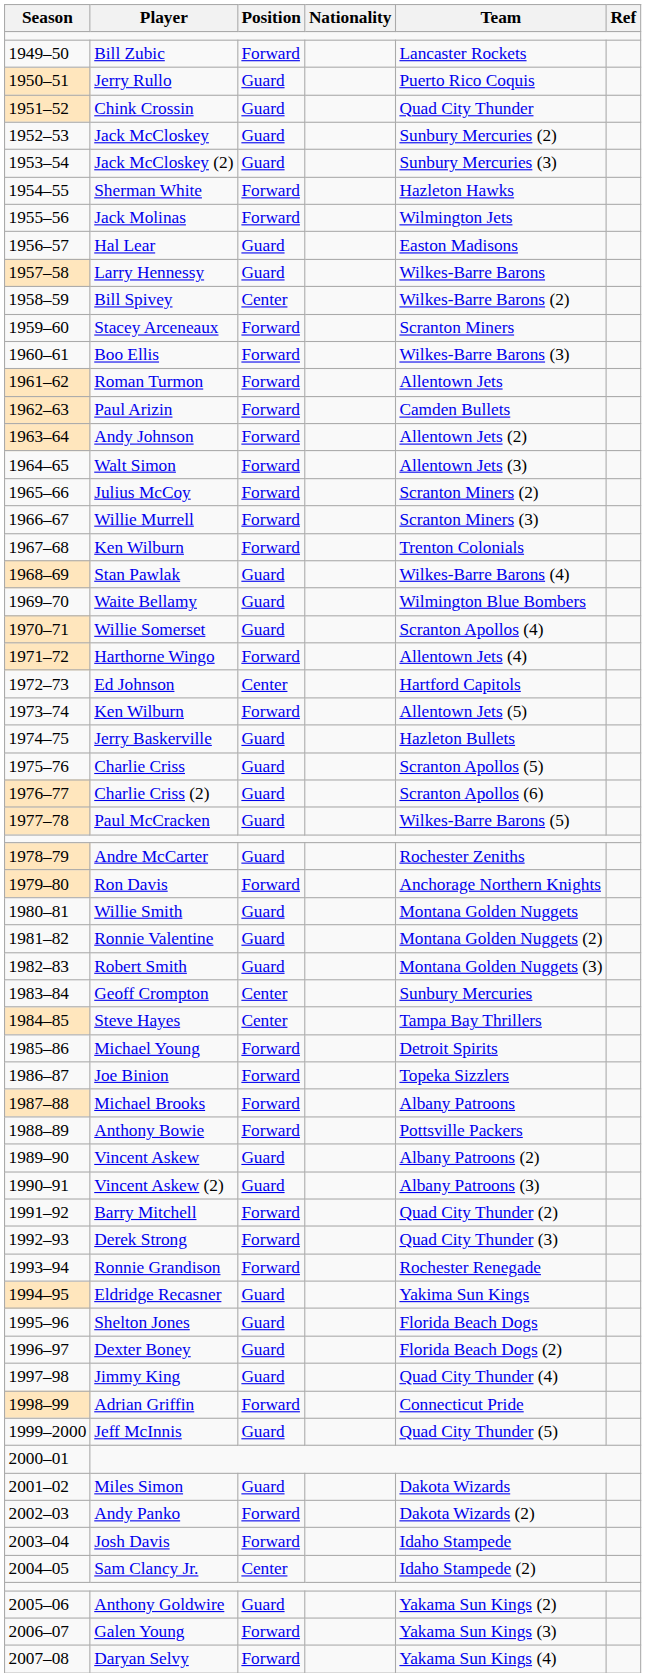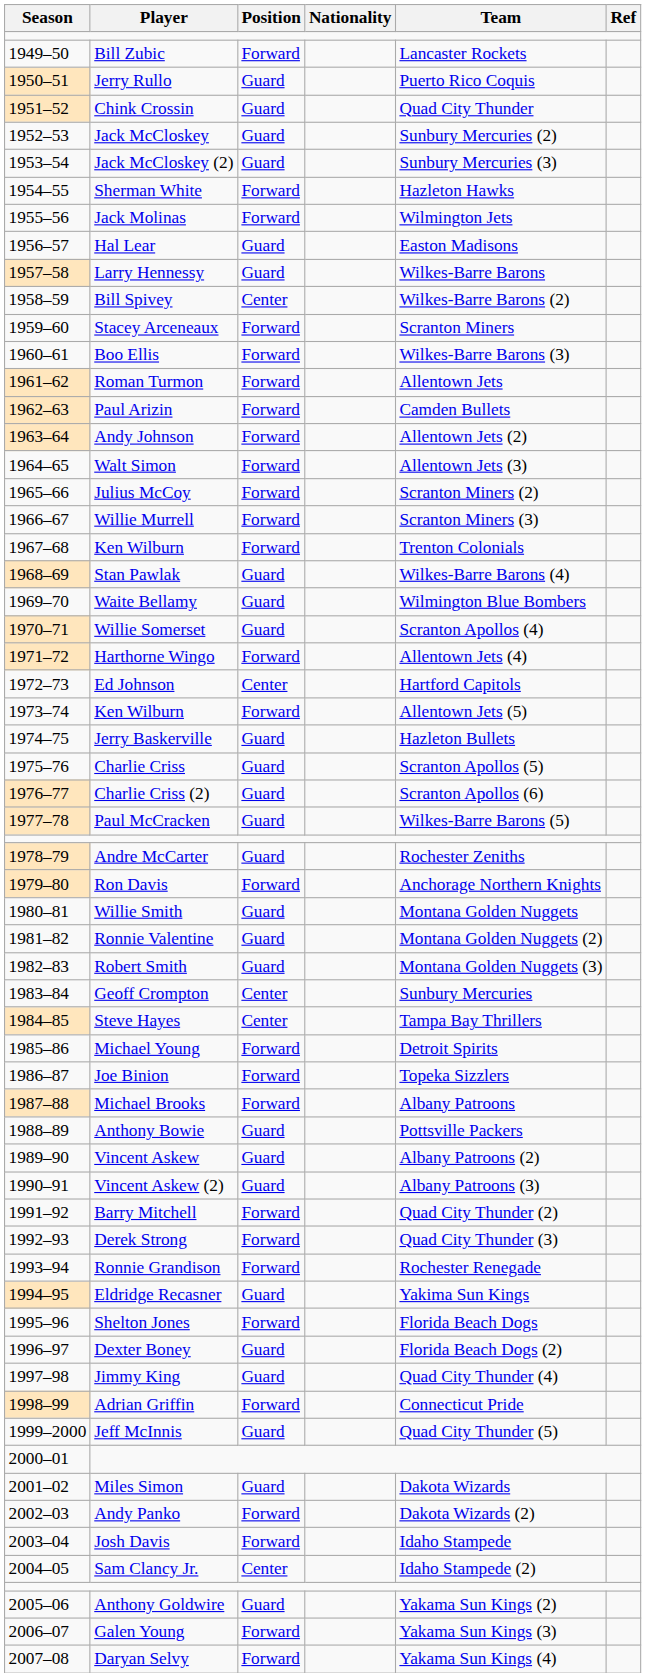(271, 1130) Forward -> (263, 1130) Guard
(263, 1322) Guard -> (271, 1322) Forward
